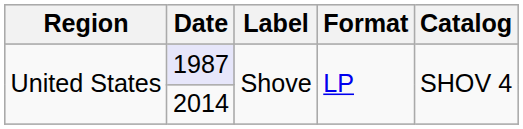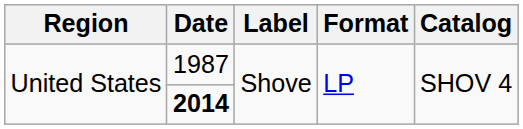(201, 64) lavender background -> (201, 64) no background
(201, 104) normal -> (201, 104) bold
